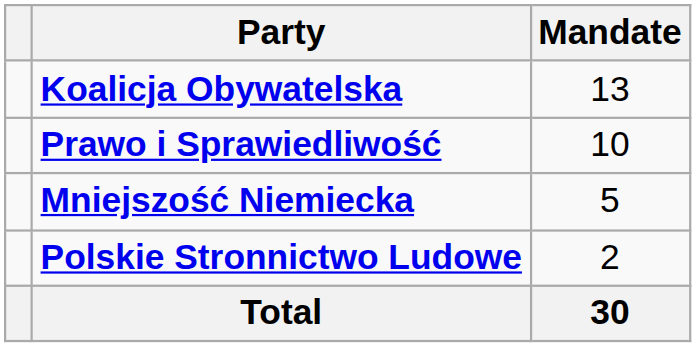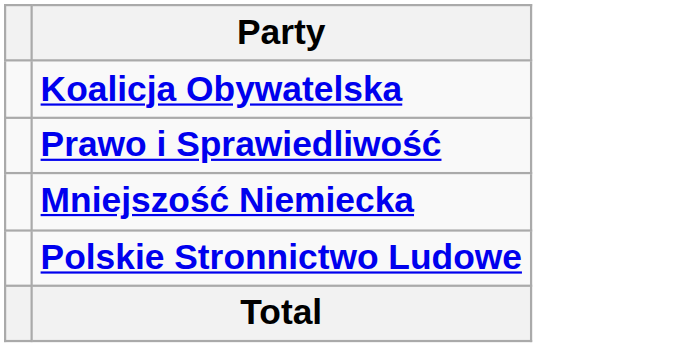- column: (610, 32)
